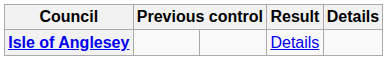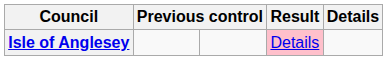(295, 42) no background -> (295, 42) pink background
